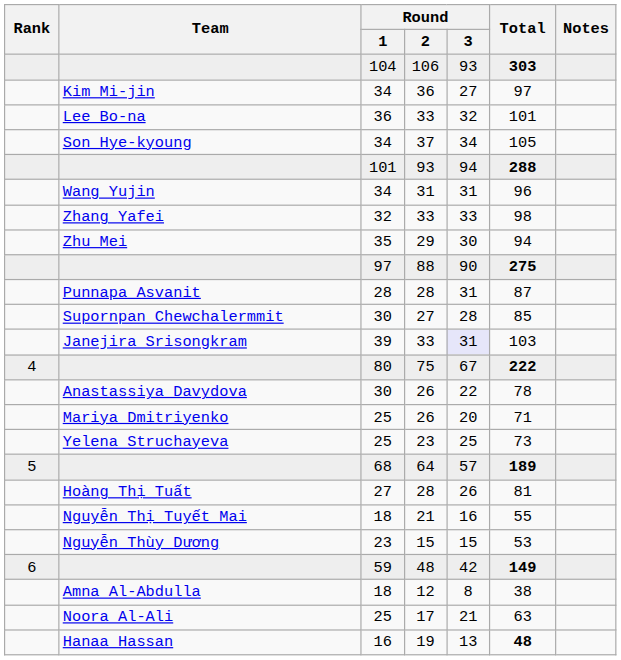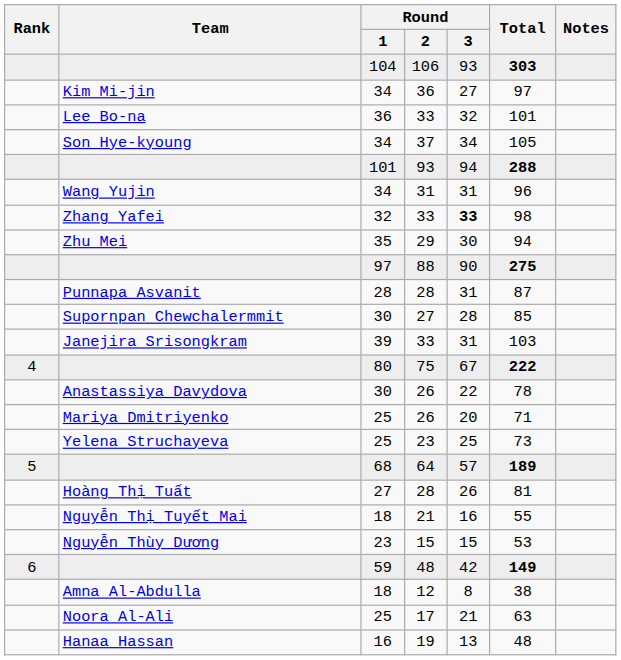(468, 217) normal -> (468, 217) bold
(468, 342) lavender background -> (468, 342) no background
(523, 642) bold -> (523, 642) normal
